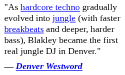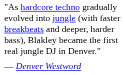(43, 66) bold -> (43, 66) normal
